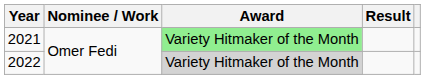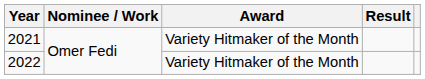(262, 39) lightgreen background -> (262, 39) no background
(262, 62) lightgrey background -> (262, 62) no background
